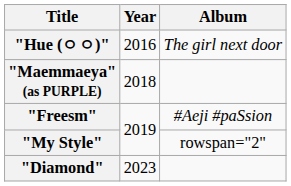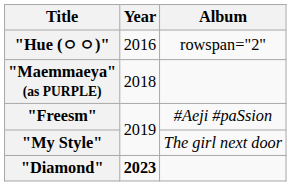(223, 44) The girl next door -> (223, 44) rowspan="2"
(223, 142) rowspan="2" -> (223, 142) The girl next door
(140, 168) normal -> (140, 168) bold
